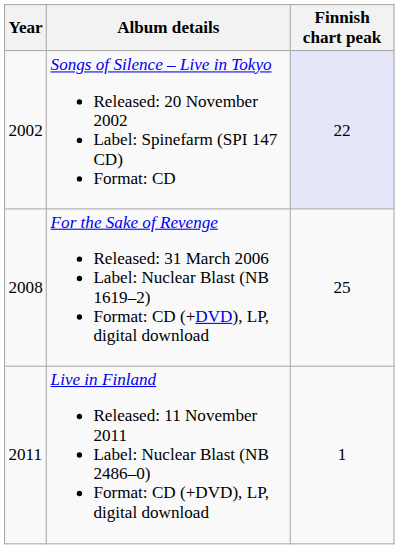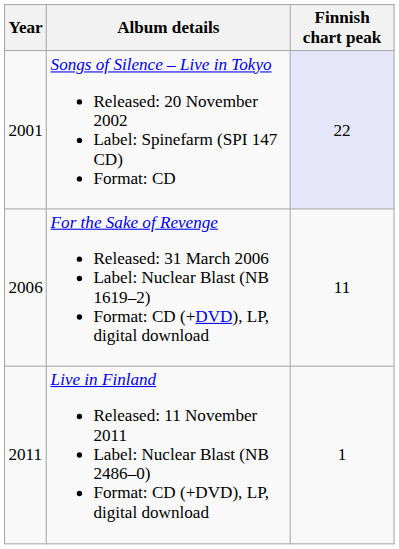(26, 129) 2002 -> (26, 129) 2001
(26, 287) 2008 -> (26, 287) 2006
(342, 287) 25 -> (342, 287) 11
